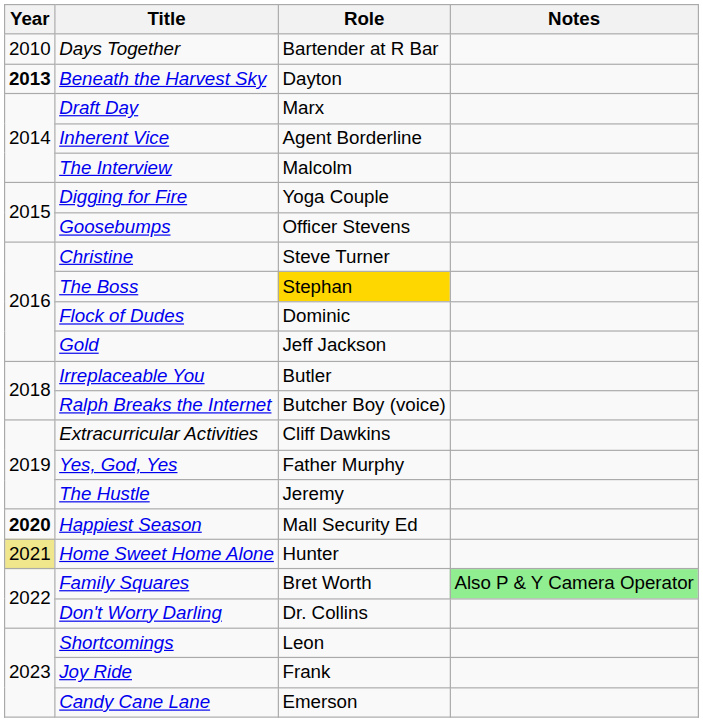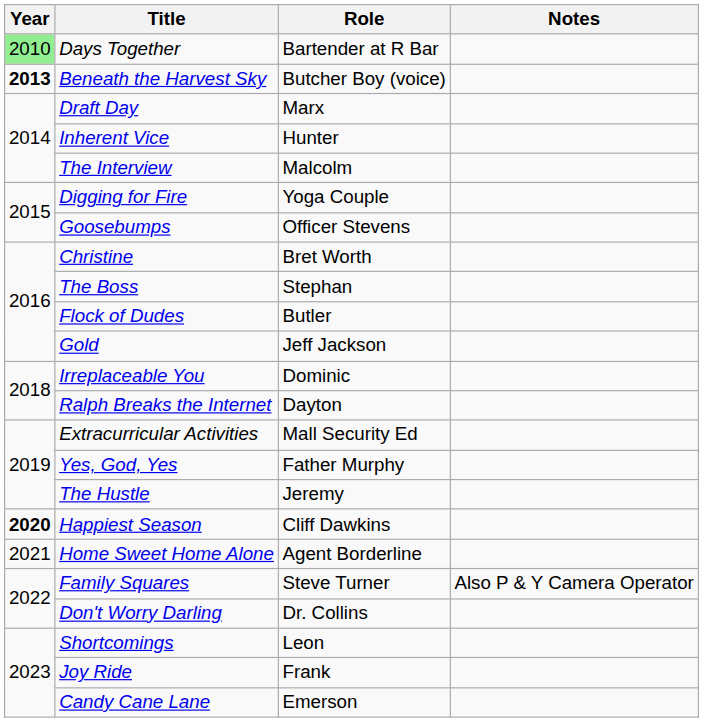(30, 49) no background -> (30, 49) lightgreen background
(312, 78) Dayton -> (364, 78) Butcher Boy (voice)
(352, 138) Agent Borderline -> (311, 138) Hunter
(336, 256) Steve Turner -> (327, 256) Bret Worth
(317, 286) gold background -> (317, 286) no background
(316, 316) Dominic -> (307, 316) Butler
(307, 375) Butler -> (316, 375) Dominic
(364, 405) Butcher Boy (voice) -> (312, 405) Dayton
(336, 434) Cliff Dawkins -> (350, 434) Mall Security Ed
(350, 524) Mall Security Ed -> (336, 524) Cliff Dawkins
(30, 553) khaki background -> (30, 553) no background
(311, 553) Hunter -> (352, 553) Agent Borderline
(327, 583) Bret Worth -> (336, 583) Steve Turner
(574, 583) lightgreen background -> (574, 583) no background
